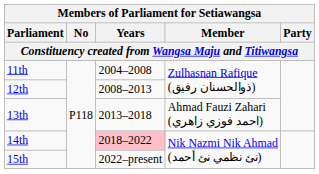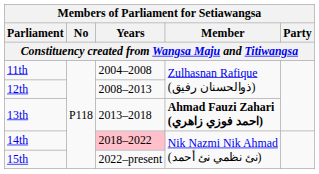(217, 114) normal -> (221, 114) bold
